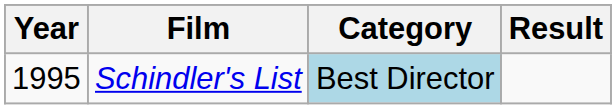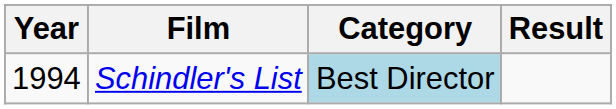(46, 77) 1995 -> (46, 77) 1994
